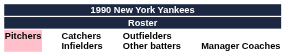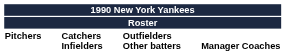(23, 36) pink background -> (23, 36) no background
